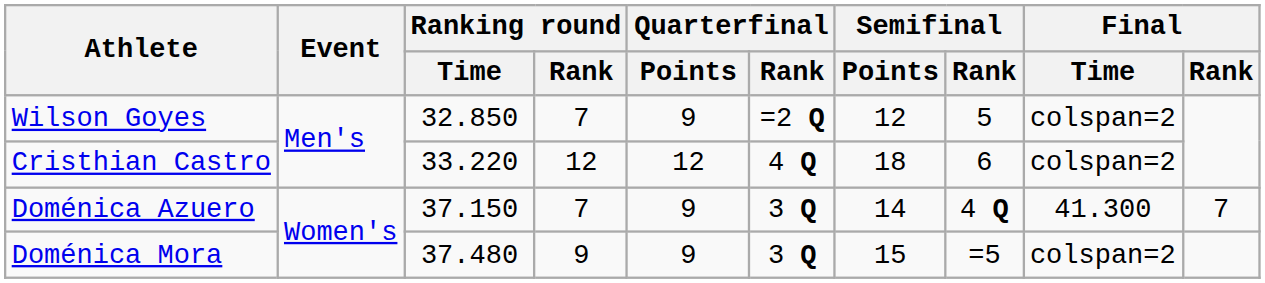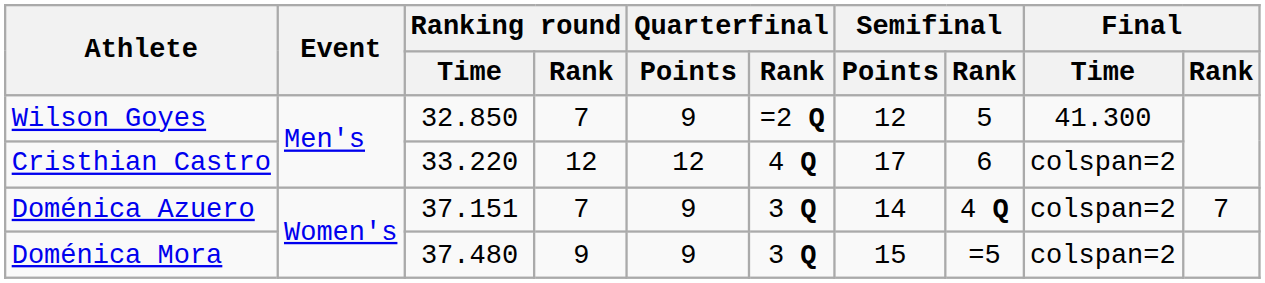(1103, 118) colspan=2 -> (1103, 118) 41.300
(890, 164) 18 -> (890, 164) 17
(470, 209) 37.150 -> (470, 209) 37.151
(1103, 209) 41.300 -> (1103, 209) colspan=2
